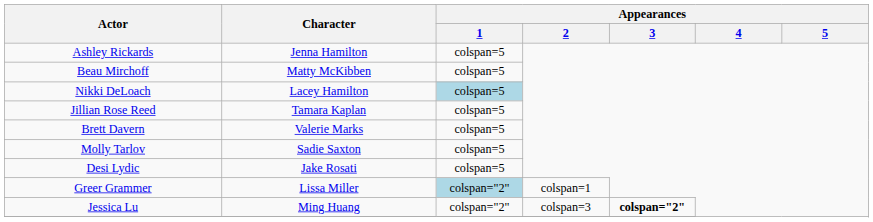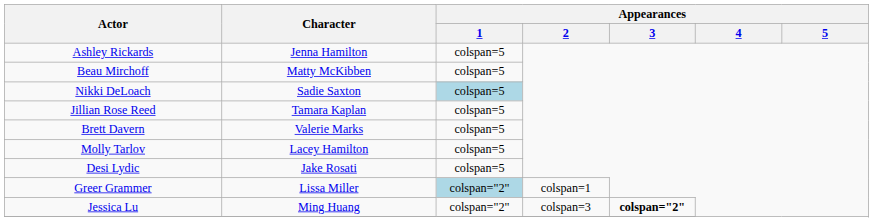(329, 91) Lacey Hamilton -> (329, 91) Sadie Saxton
(329, 149) Sadie Saxton -> (329, 149) Lacey Hamilton
